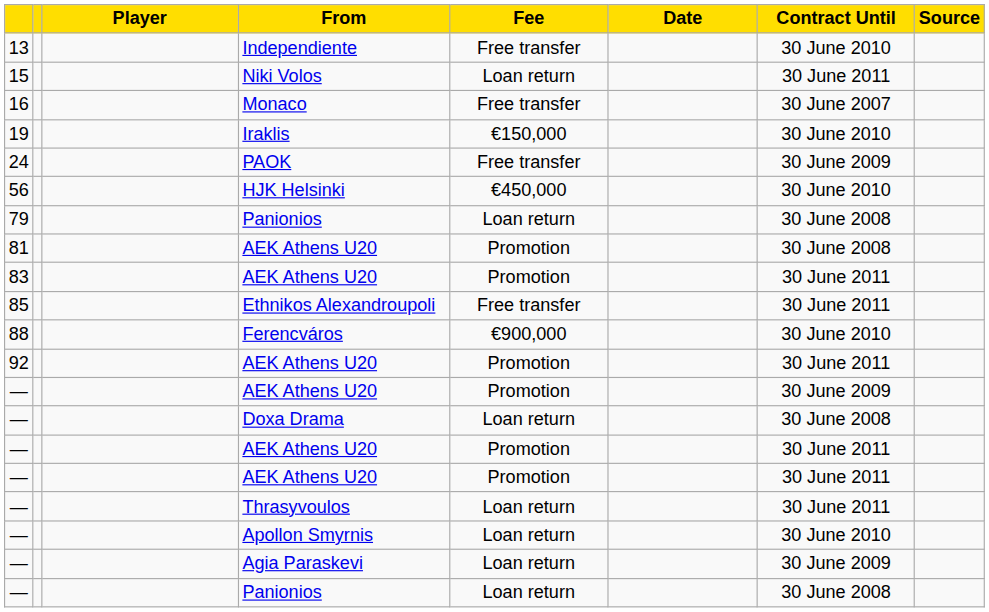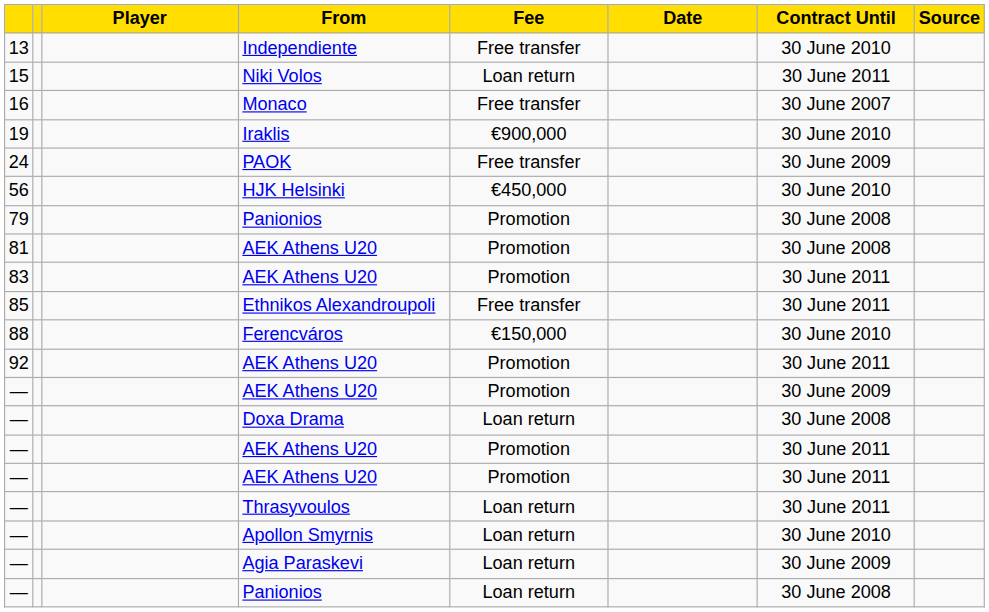(529, 133) €150,000 -> (529, 133) €900,000
(529, 219) Loan return -> (529, 219) Promotion
(529, 334) €900,000 -> (529, 334) €150,000
